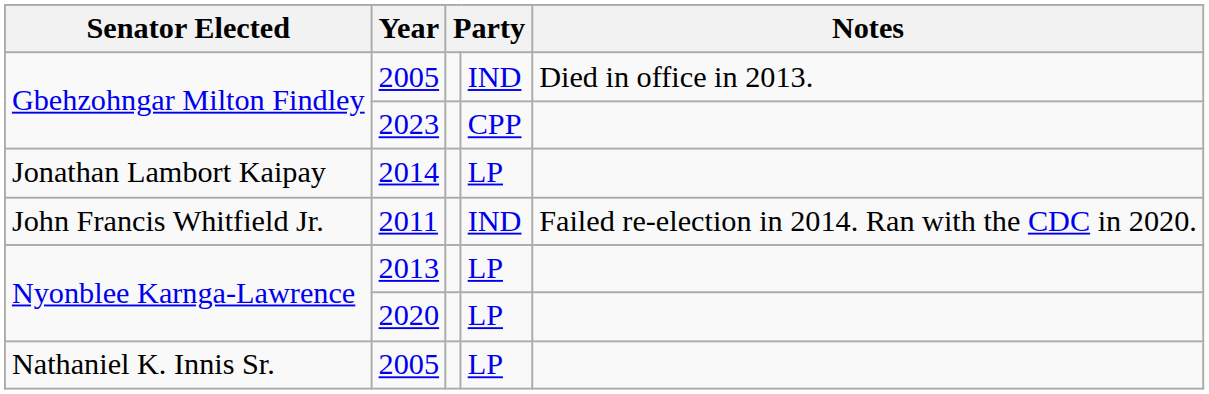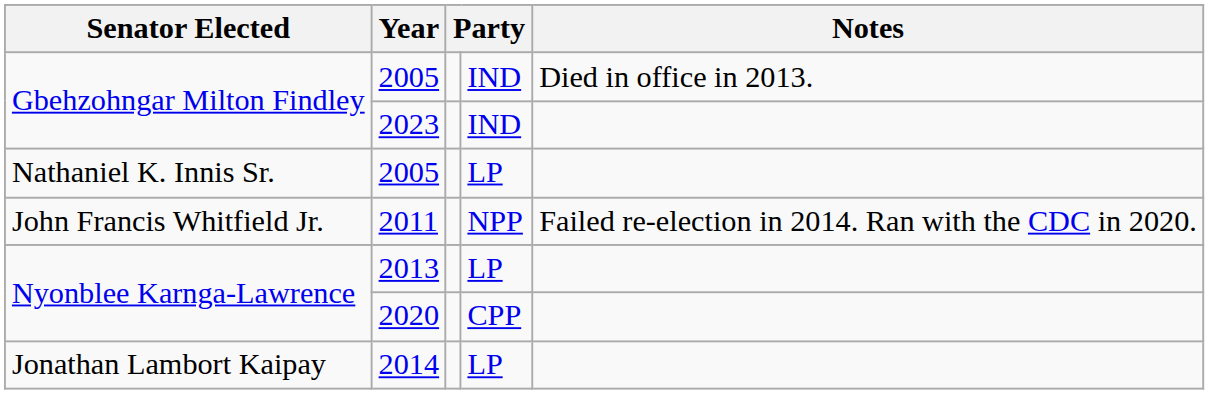(495, 124) CPP -> (494, 124) IND
rows swapped: (143, 364) <-> (169, 172)
(495, 220) IND -> (495, 220) NPP
(485, 316) LP -> (494, 316) CPP
